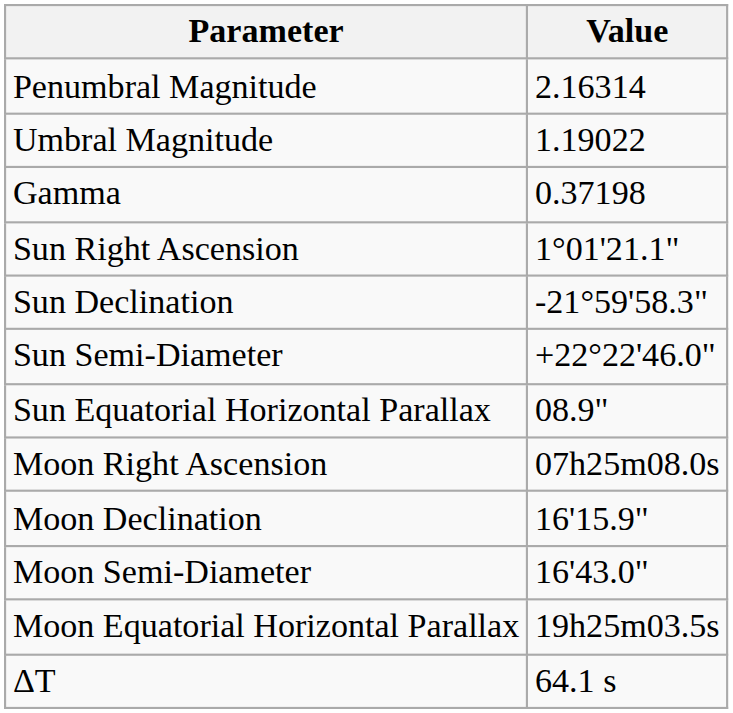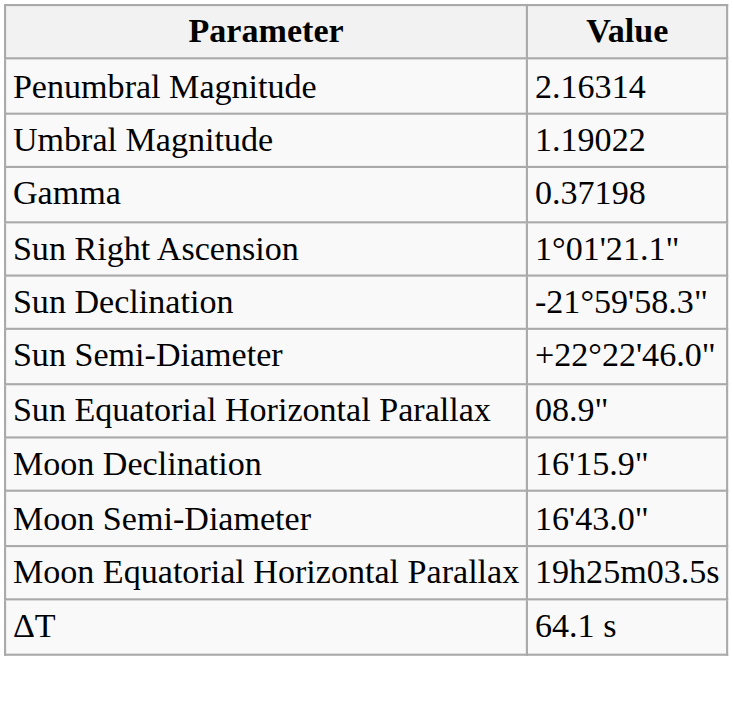- row: (170, 463)
